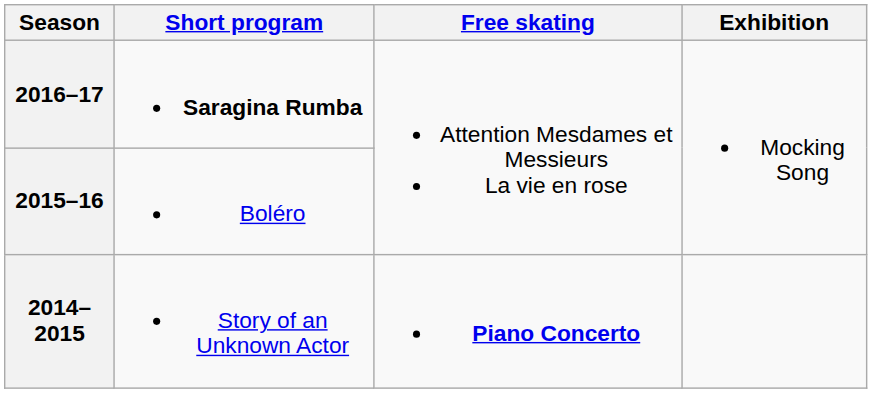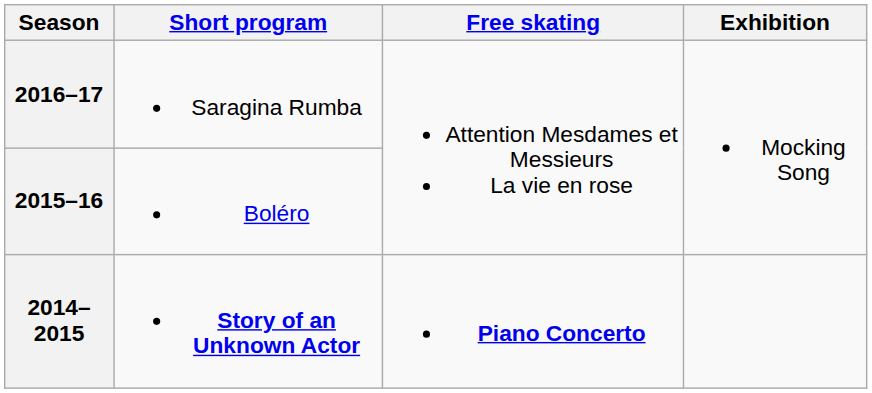(244, 107) bold -> (248, 107) normal
(244, 334) normal -> (248, 334) bold
